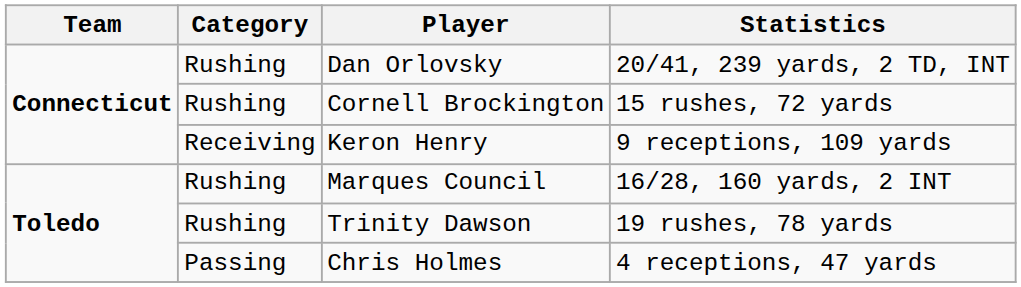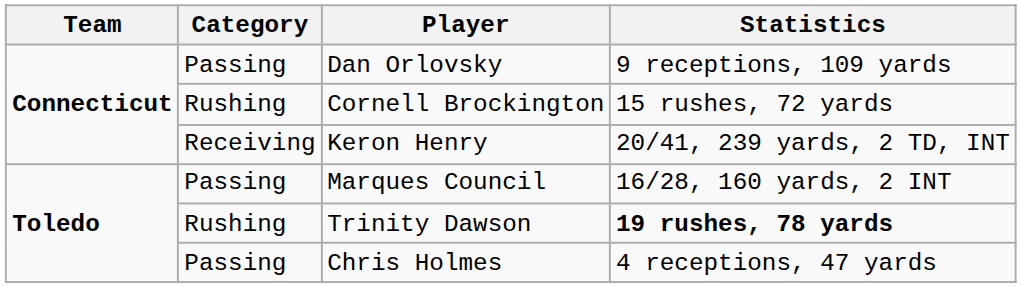(235, 65) Rushing -> (235, 65) Passing
(813, 65) 20/41, 239 yards, 2 TD, INT -> (784, 65) 9 receptions, 109 yards
(784, 144) 9 receptions, 109 yards -> (813, 144) 20/41, 239 yards, 2 TD, INT
(235, 184) Rushing -> (235, 184) Passing
(755, 223) normal -> (755, 223) bold
